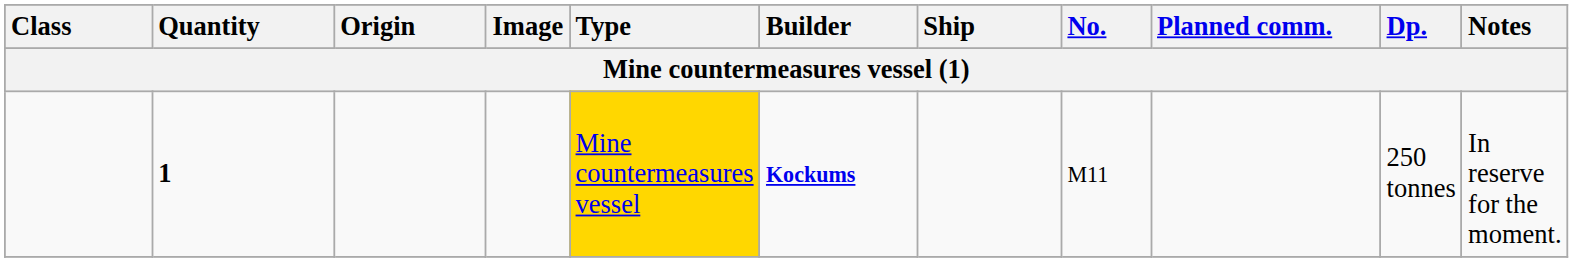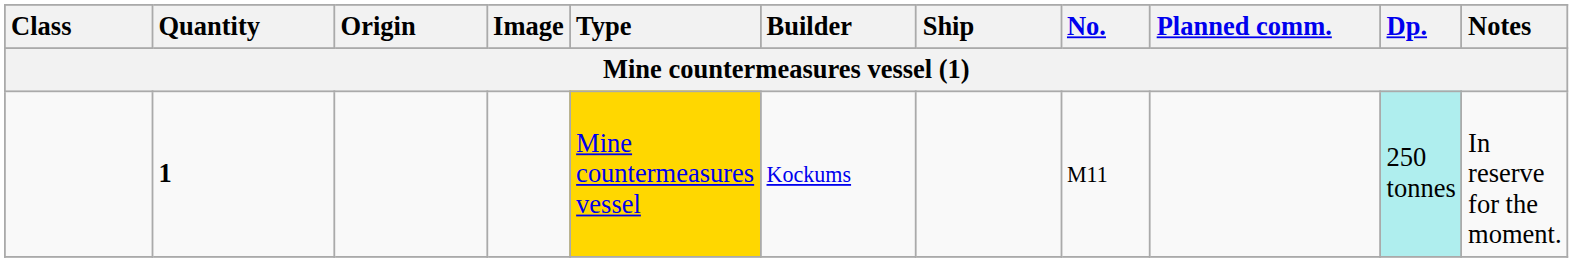(811, 172) bold -> (809, 174) normal
(1421, 172) no background -> (1421, 172) paleturquoise background
